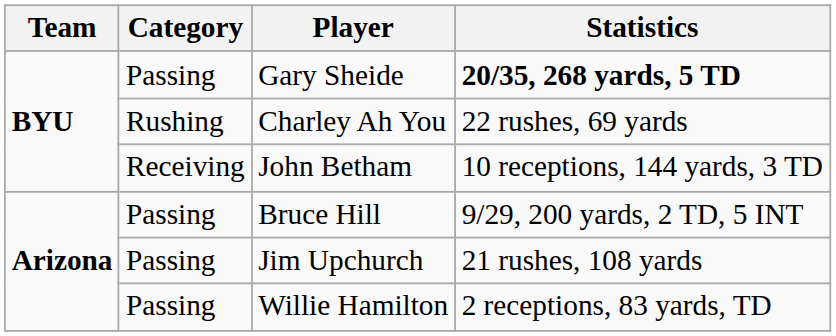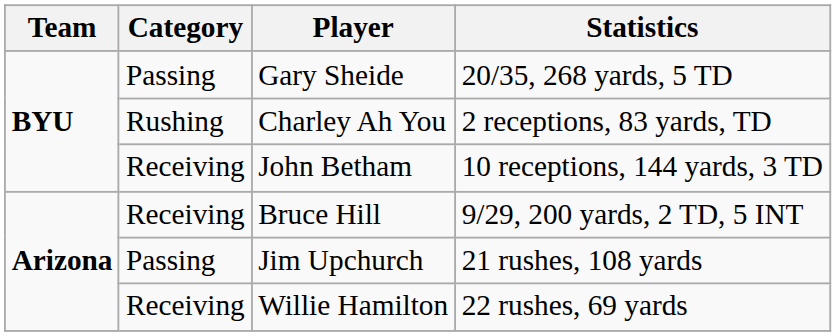(601, 74) bold -> (597, 74) normal
(575, 120) 22 rushes, 69 yards -> (617, 120) 2 receptions, 83 yards, TD
(171, 213) Passing -> (185, 213) Receiving
(171, 306) Passing -> (185, 306) Receiving
(617, 306) 2 receptions, 83 yards, TD -> (575, 306) 22 rushes, 69 yards
